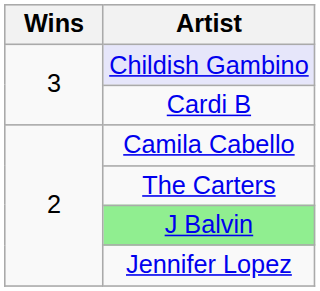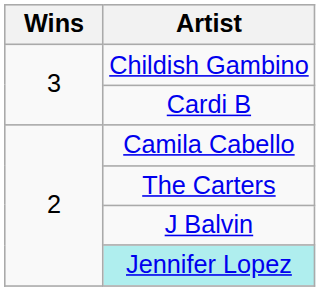(209, 64) lavender background -> (209, 64) no background
(209, 225) lightgreen background -> (209, 225) no background
(209, 265) no background -> (209, 265) paleturquoise background
